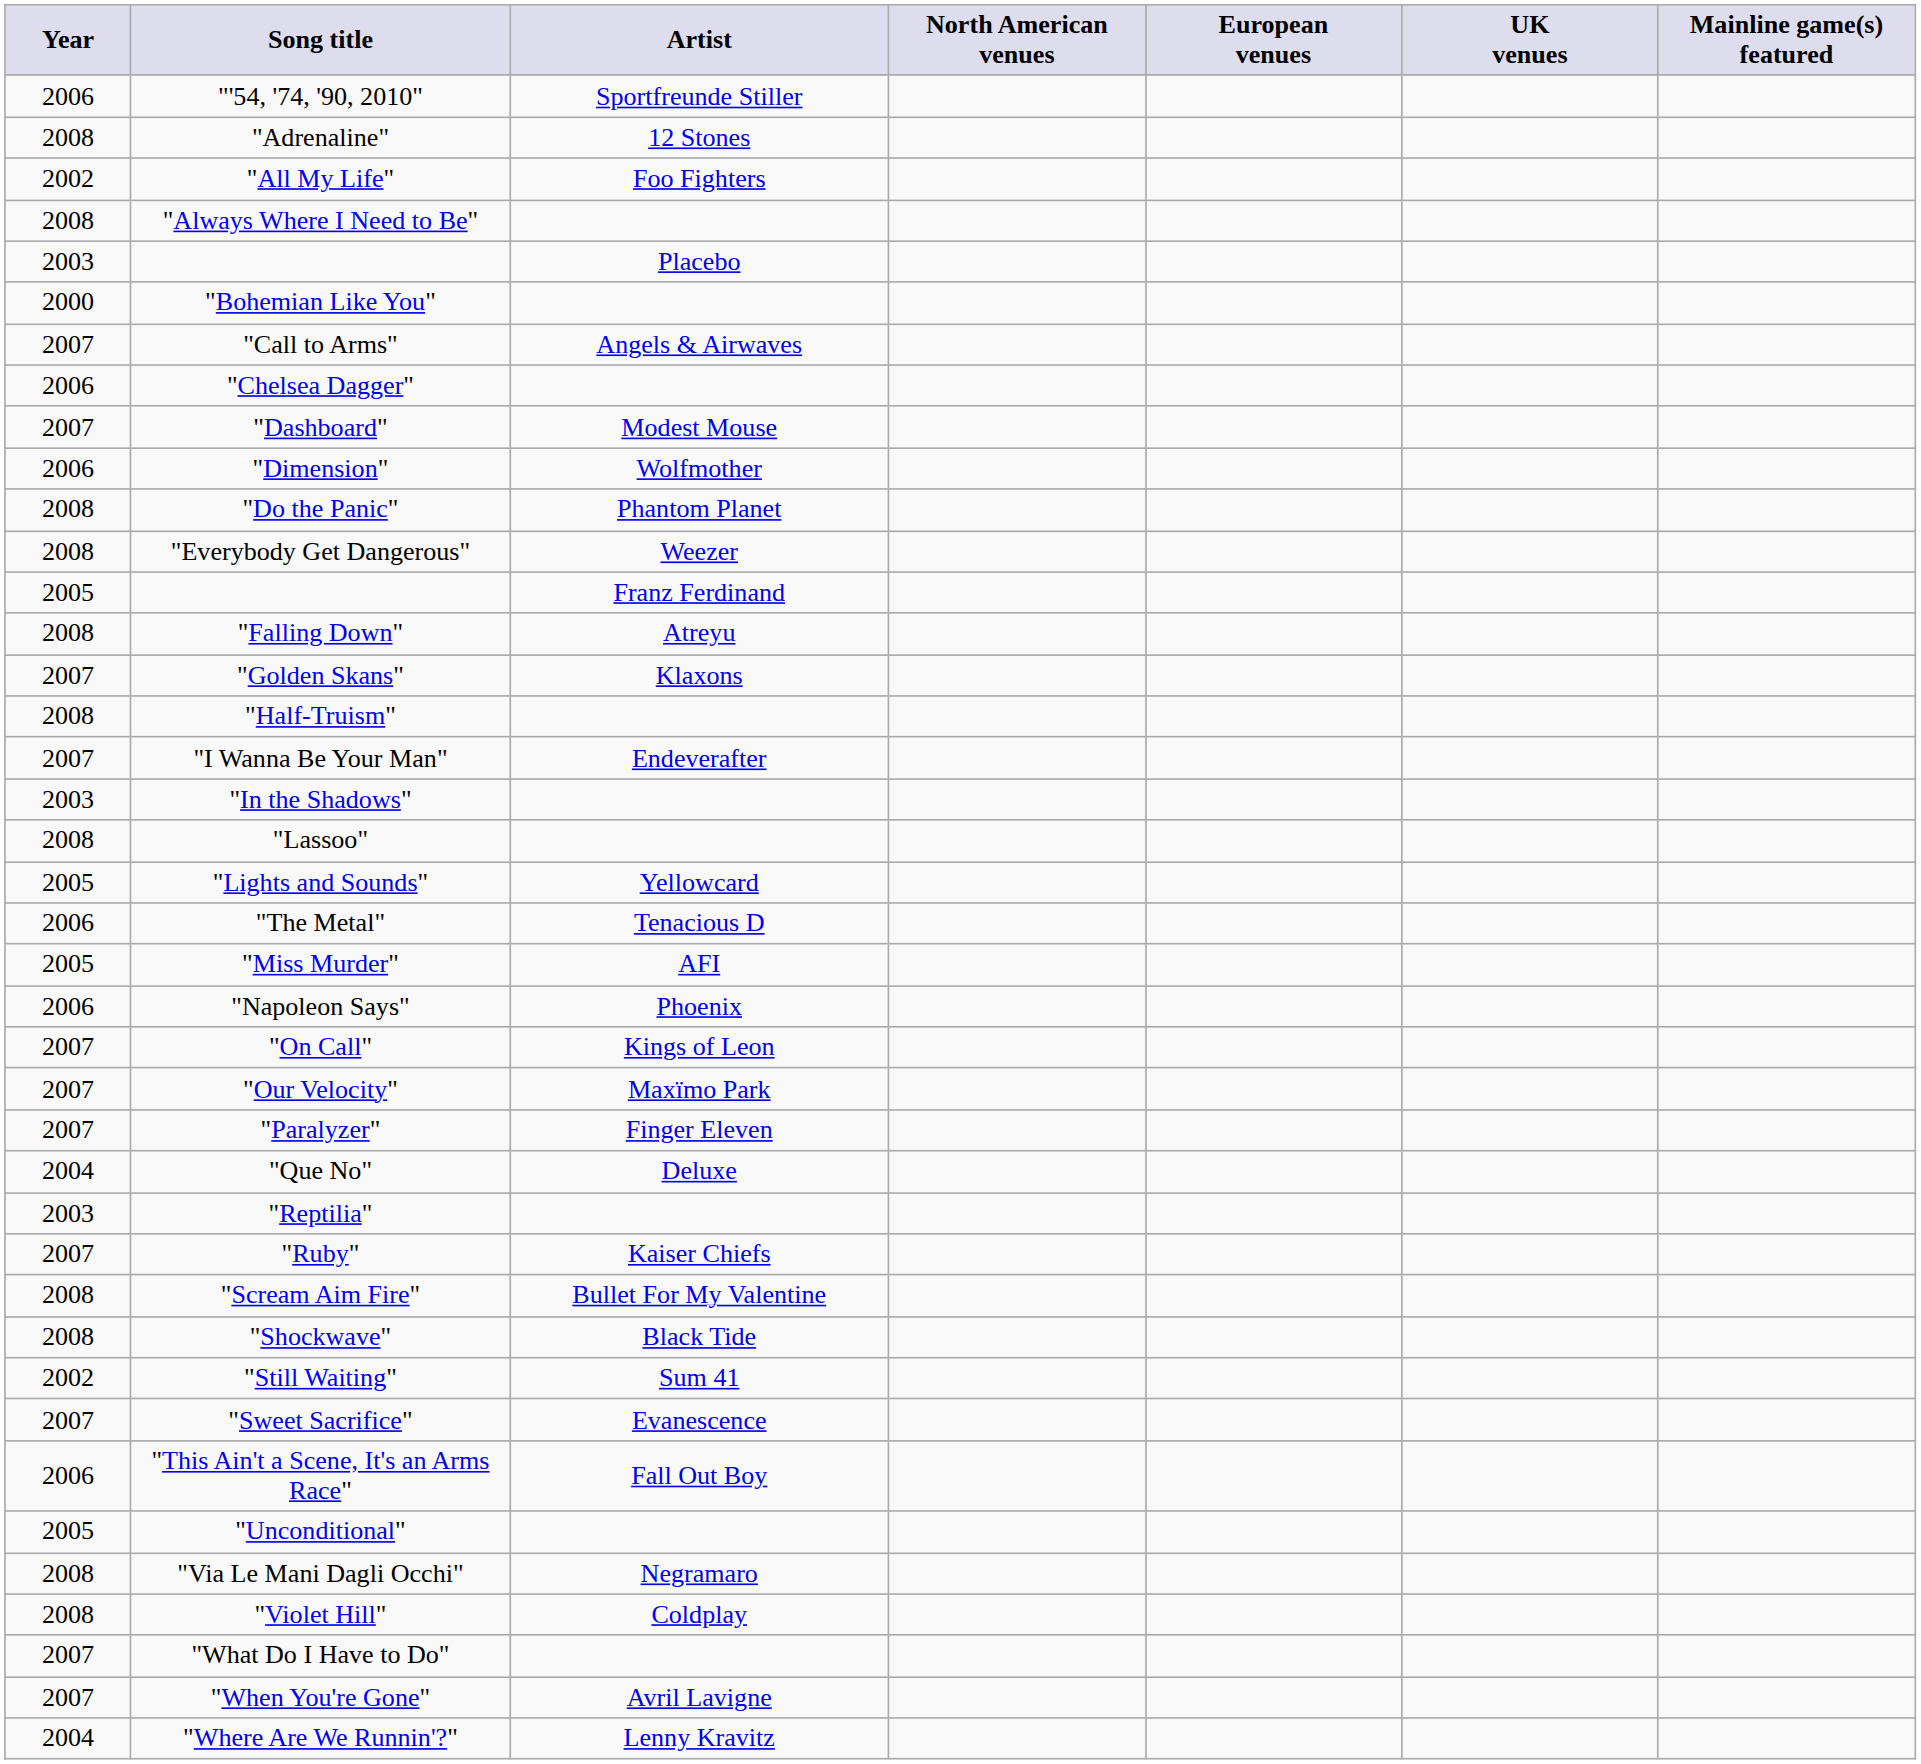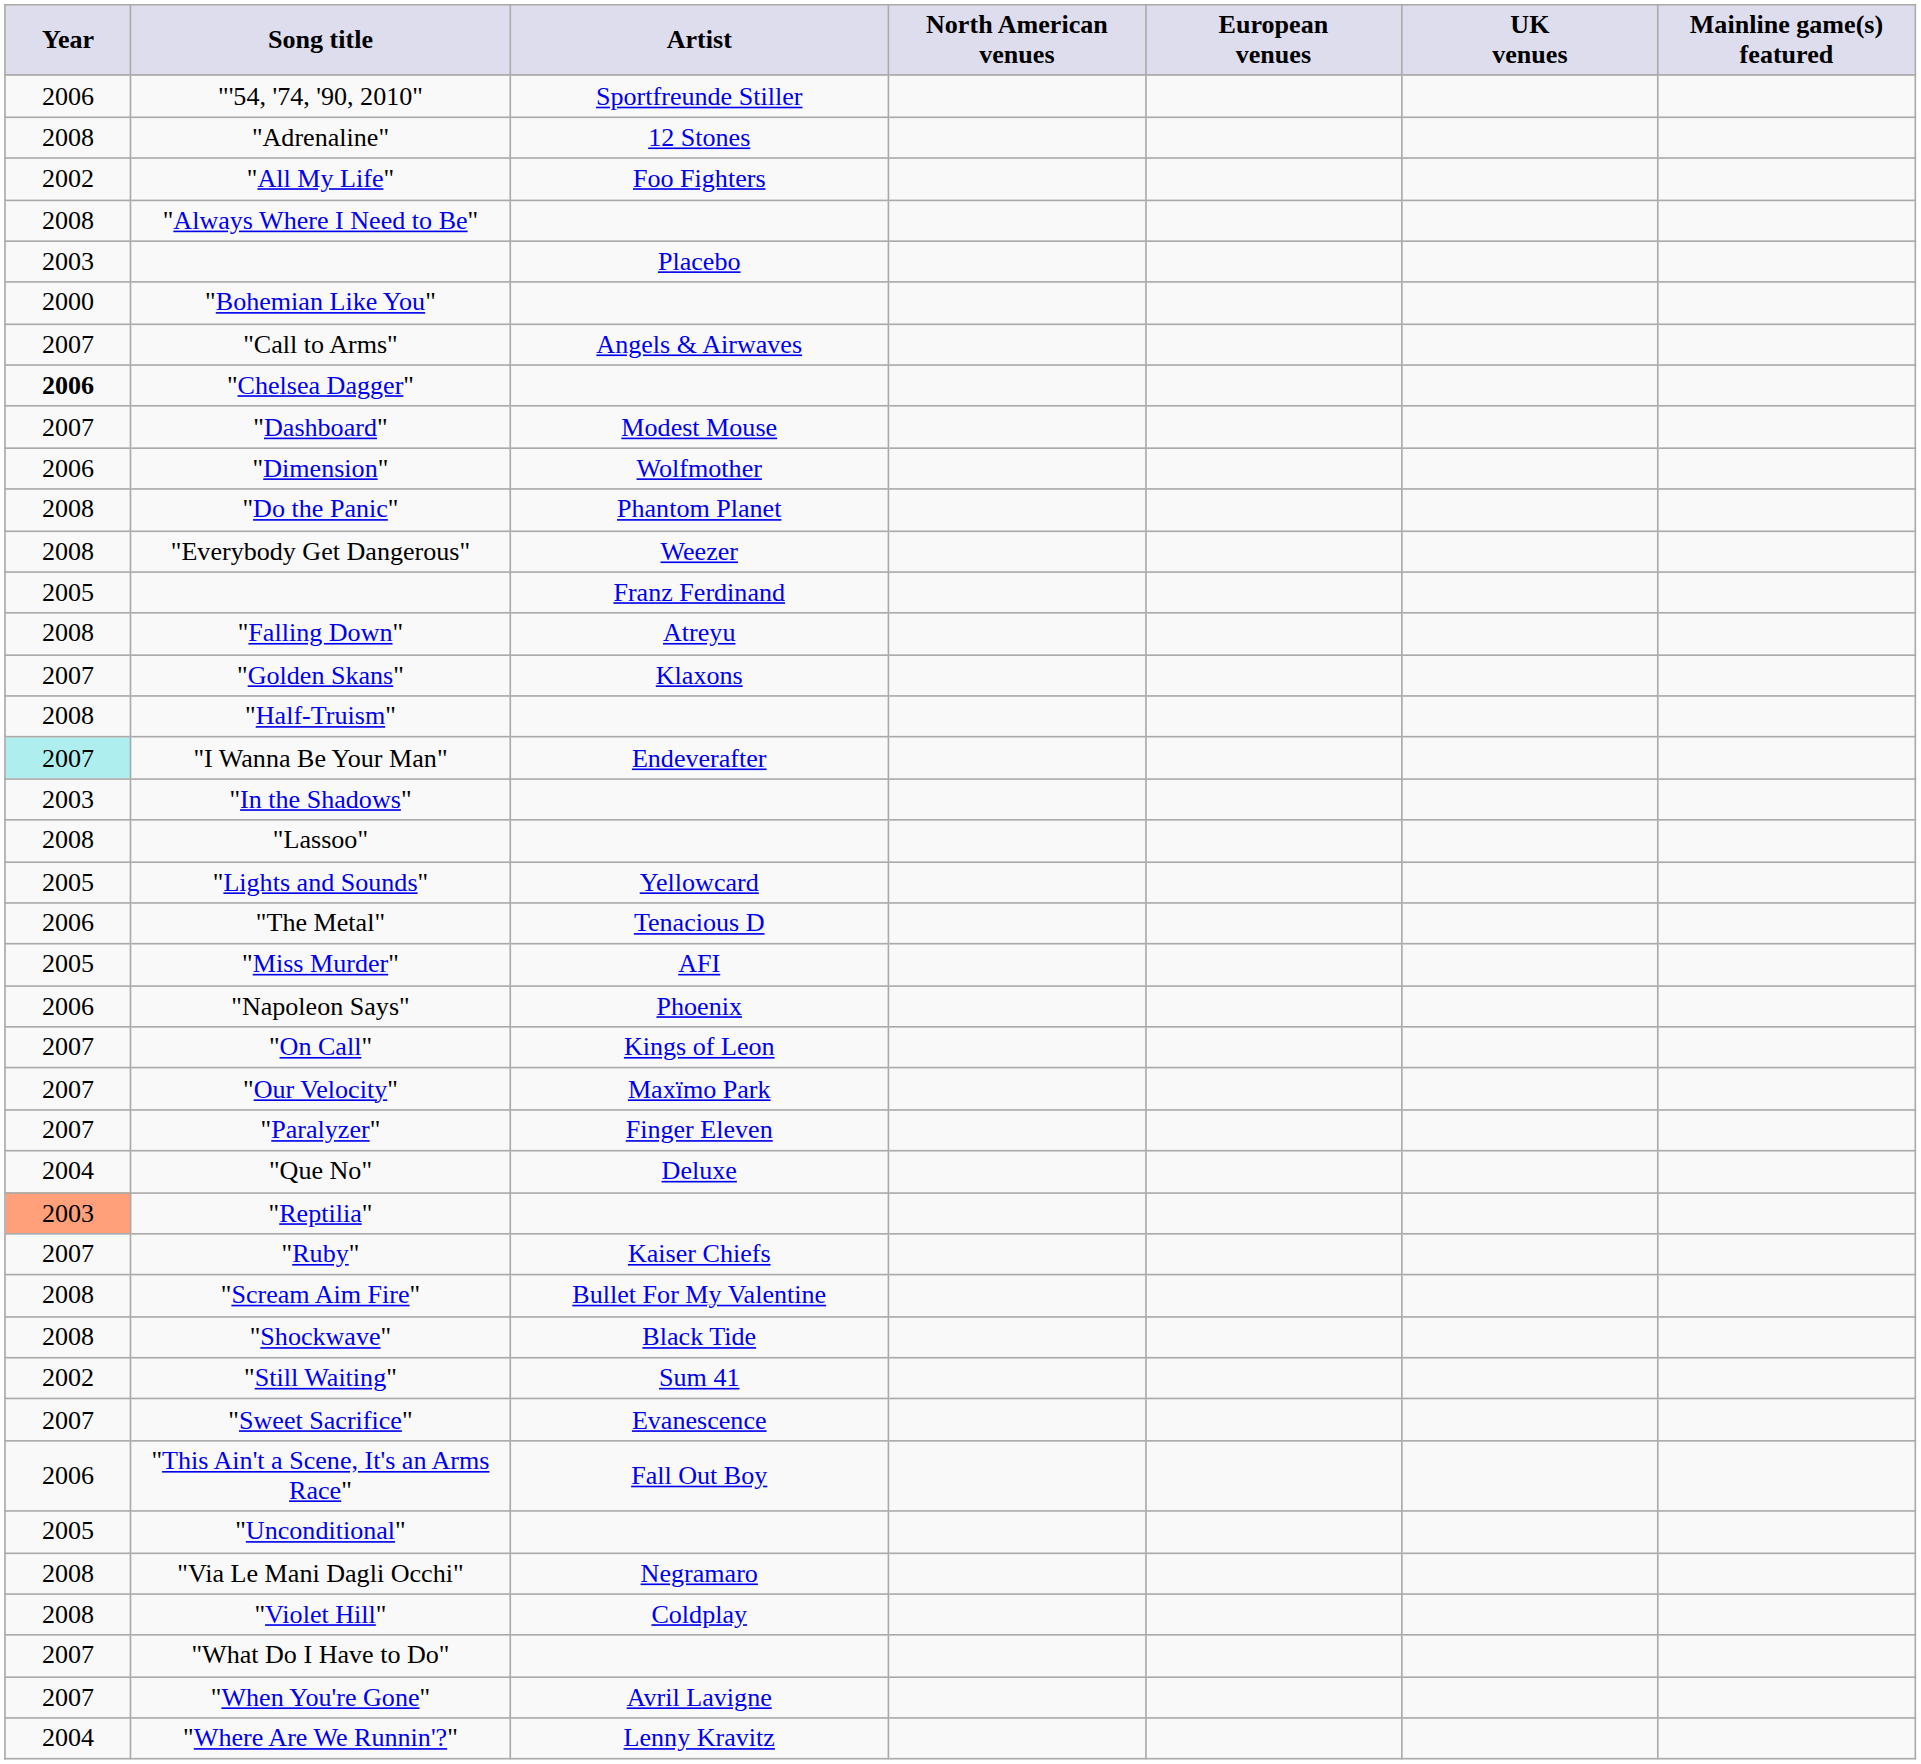(68, 385) normal -> (68, 385) bold
(68, 757) no background -> (68, 757) paleturquoise background
(68, 1212) no background -> (68, 1212) lightsalmon background
